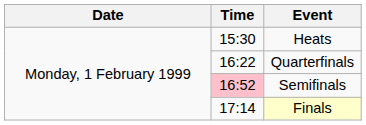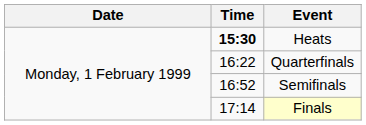(237, 39) normal -> (237, 39) bold
(237, 85) pink background -> (237, 85) no background
